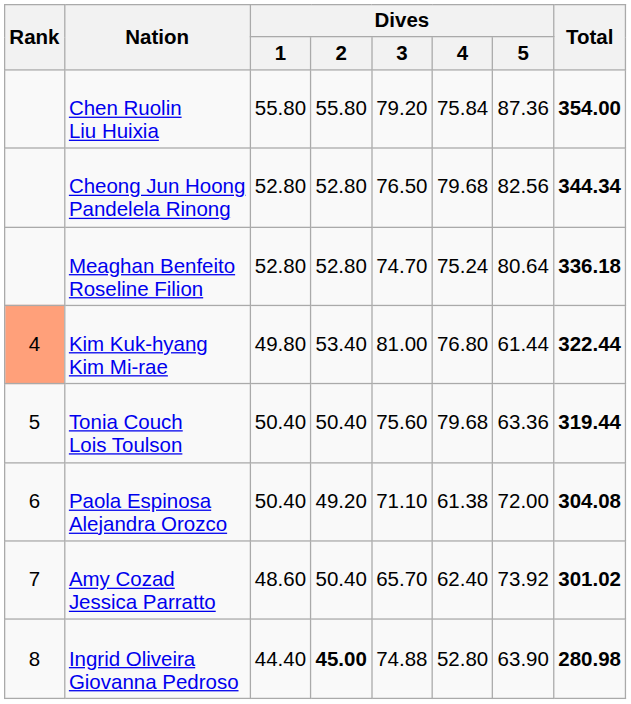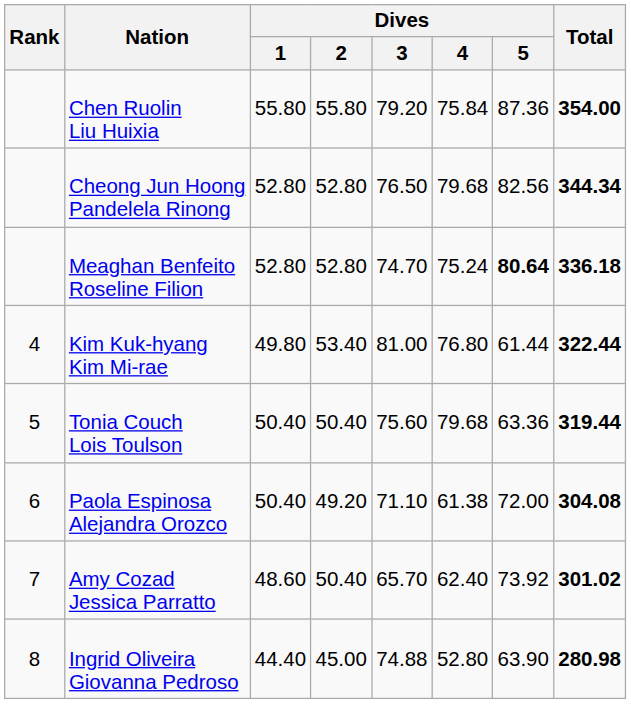(523, 265) normal -> (523, 265) bold
(34, 344) lightsalmon background -> (34, 344) no background
(341, 658) bold -> (341, 658) normal
